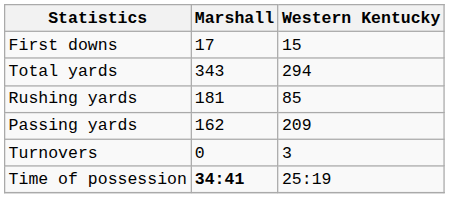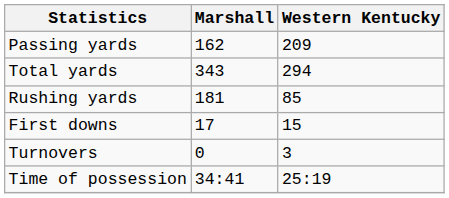rows swapped: (63, 45) <-> (73, 126)
(220, 180) bold -> (220, 180) normal
